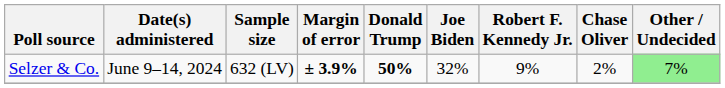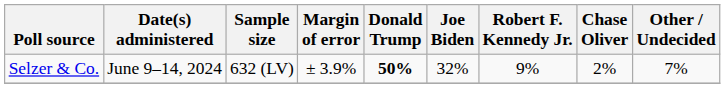(331, 68) bold -> (331, 68) normal
(676, 68) lightgreen background -> (676, 68) no background
